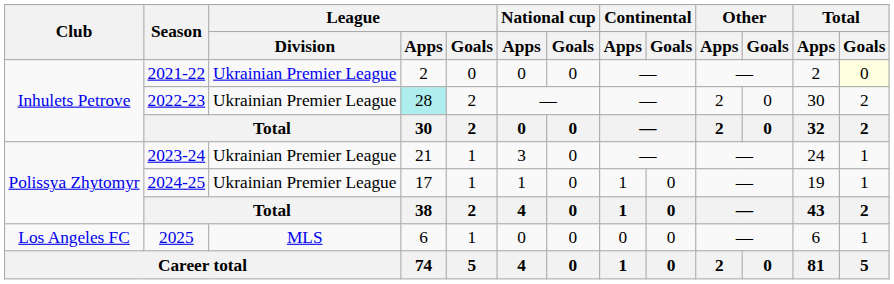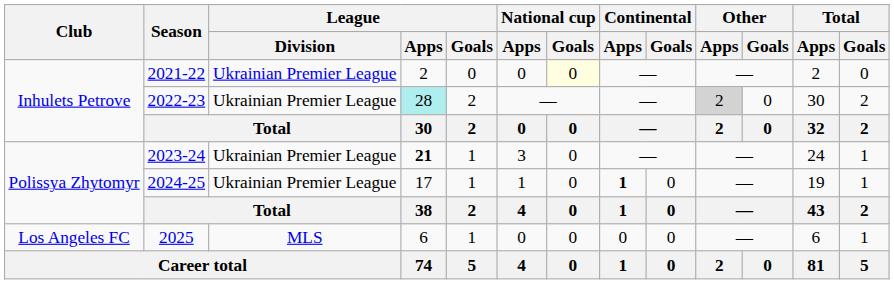(573, 73) no background -> (573, 73) lightyellow background
(864, 73) lightyellow background -> (864, 73) no background
(719, 100) no background -> (719, 100) lightgrey background
(424, 155) normal -> (424, 155) bold
(623, 182) normal -> (623, 182) bold
